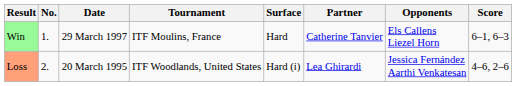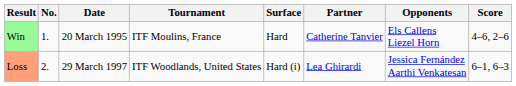(94, 36) 29 March 1997 -> (94, 36) 20 March 1995
(490, 36) 6–1, 6–3 -> (490, 36) 4–6, 2–6
(94, 66) 20 March 1995 -> (94, 66) 29 March 1997
(490, 66) 4–6, 2–6 -> (490, 66) 6–1, 6–3
